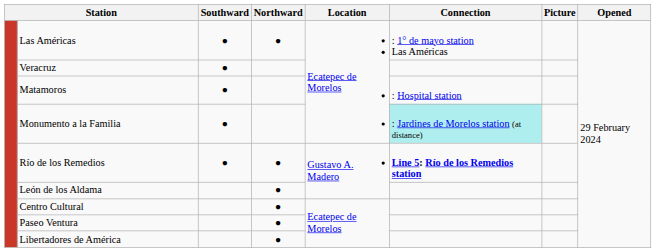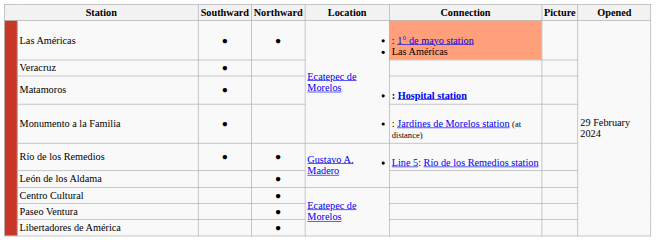(466, 46) no background -> (466, 46) lightsalmon background
(466, 96) normal -> (466, 96) bold
(466, 129) paleturquoise background -> (466, 129) no background
(466, 169) bold -> (466, 163) normal
